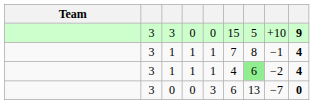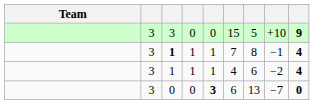(172, 52) normal -> (172, 52) bold
(254, 71) lightgreen background -> (254, 71) no background
(213, 90) normal -> (213, 90) bold
